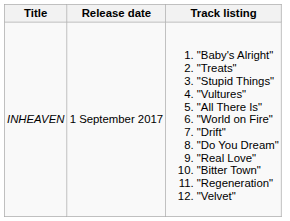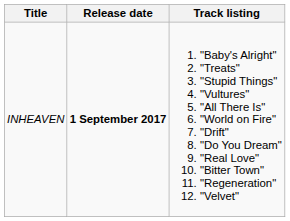(116, 119) normal -> (118, 119) bold
